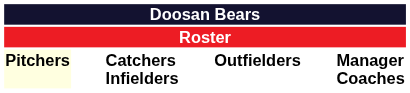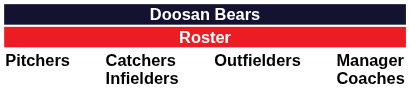(38, 60) lightyellow background -> (38, 60) no background
